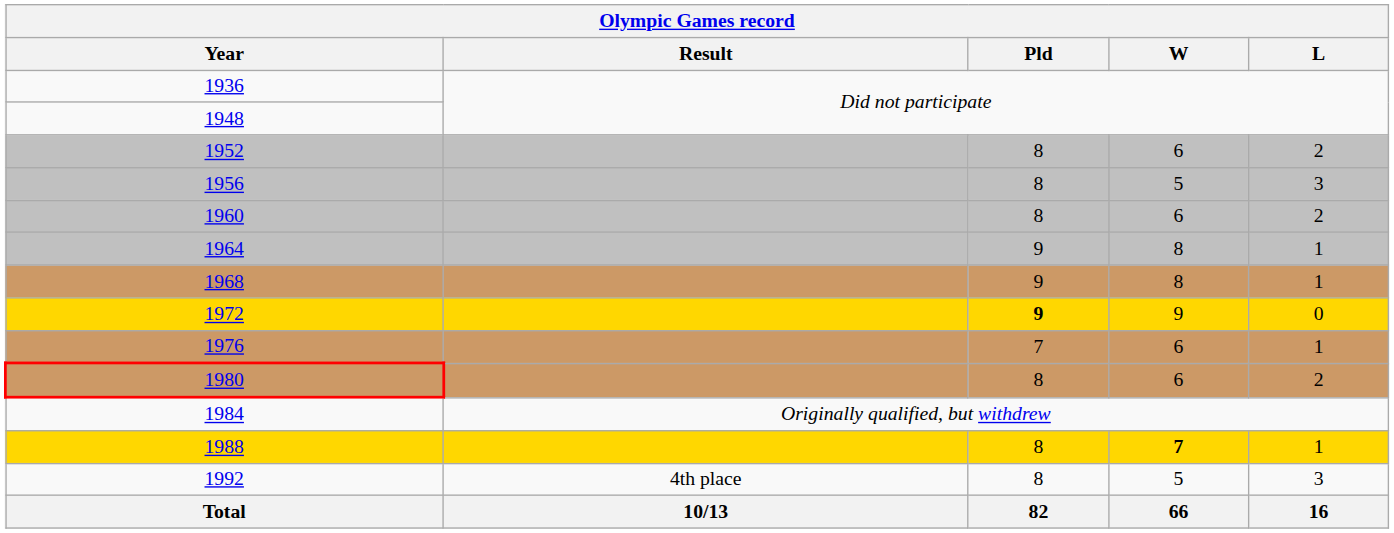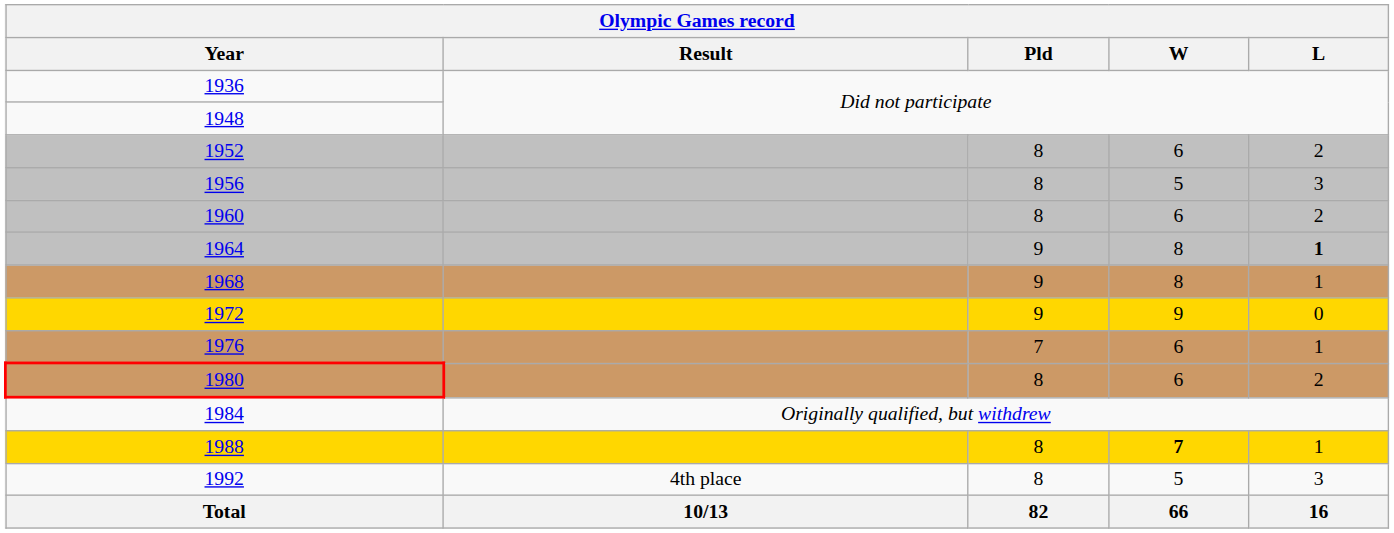(1319, 248) normal -> (1319, 248) bold
(1038, 313) bold -> (1038, 313) normal
